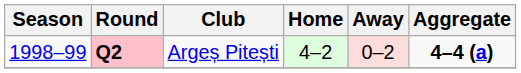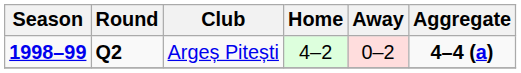(48, 51) normal -> (48, 51) bold
(109, 51) pink background -> (109, 51) no background
